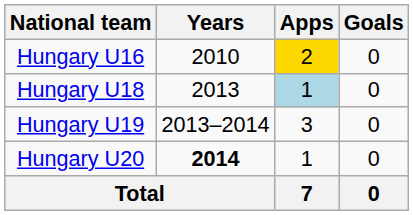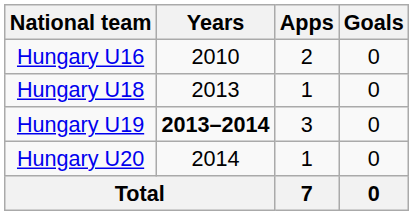(307, 56) gold background -> (307, 56) no background
(307, 90) lightblue background -> (307, 90) no background
(216, 125) normal -> (216, 125) bold
(216, 159) bold -> (216, 159) normal
